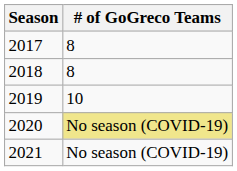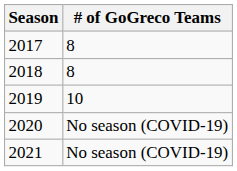(147, 125) khaki background -> (147, 125) no background
